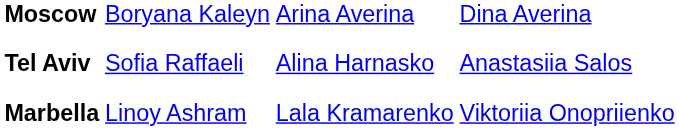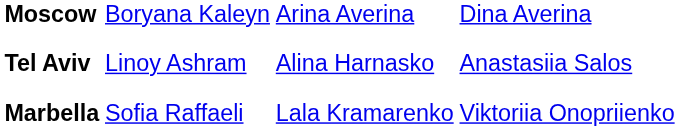(174, 63) Sofia Raffaeli -> (176, 63) Linoy Ashram
(176, 113) Linoy Ashram -> (174, 113) Sofia Raffaeli
